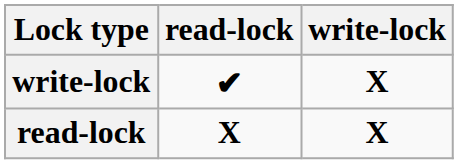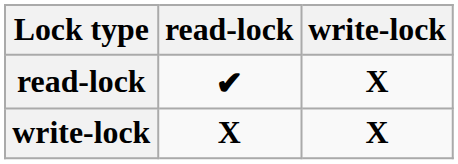(81, 81) write-lock -> (81, 81) read-lock
(81, 132) read-lock -> (81, 132) write-lock
